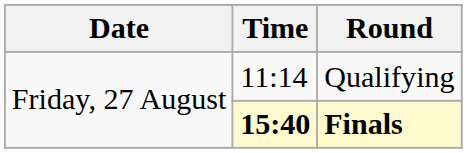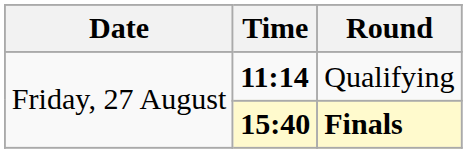(274, 76) normal -> (274, 76) bold
